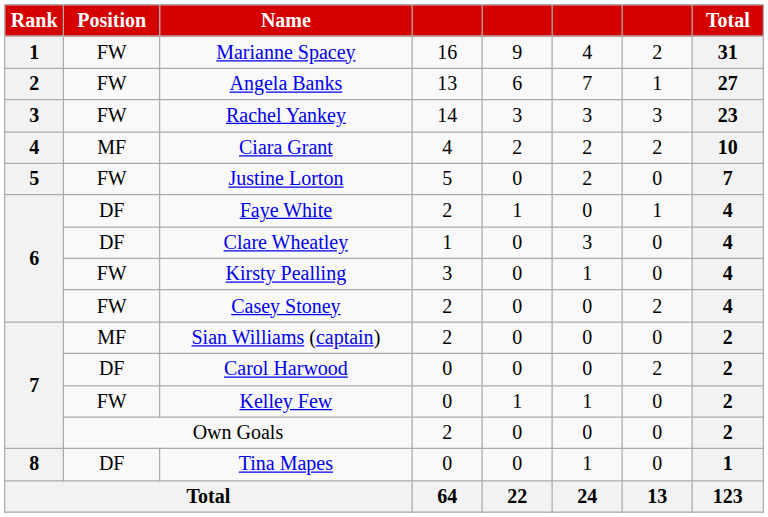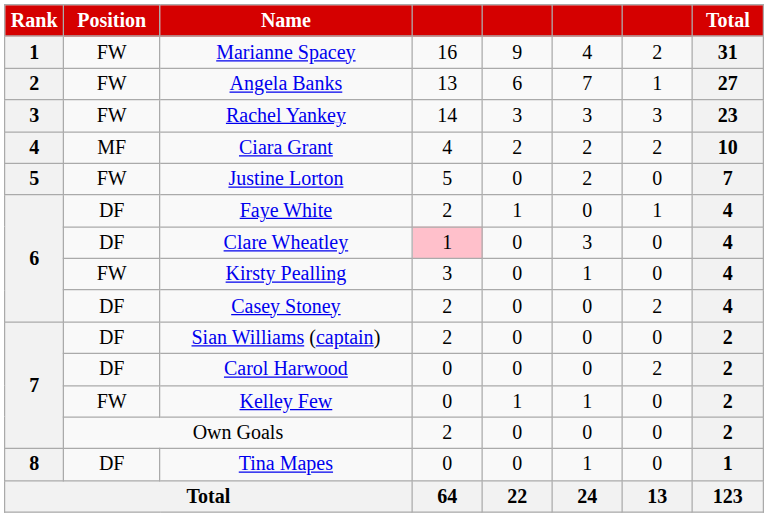(447, 242) no background -> (447, 242) pink background
(112, 305) FW -> (112, 305) DF
(112, 337) MF -> (112, 337) DF
